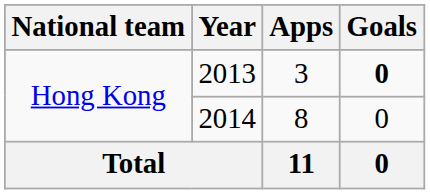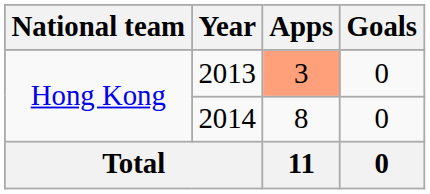(301, 73) no background -> (301, 73) lightsalmon background
(382, 73) bold -> (382, 73) normal
